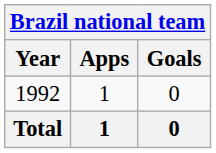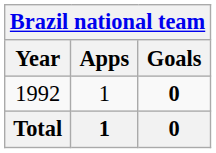(174, 93) normal -> (174, 93) bold
